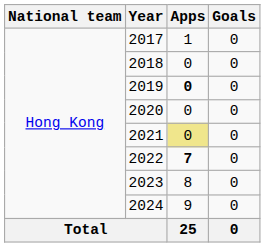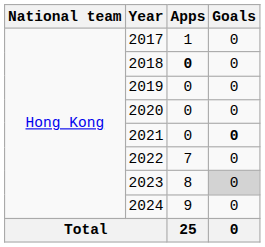(188, 64) normal -> (188, 64) bold
(188, 88) bold -> (188, 88) normal
(188, 135) khaki background -> (188, 135) no background
(234, 135) normal -> (234, 135) bold
(188, 159) bold -> (188, 159) normal
(234, 183) no background -> (234, 183) lightgrey background
